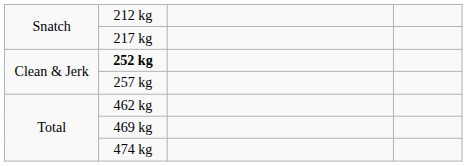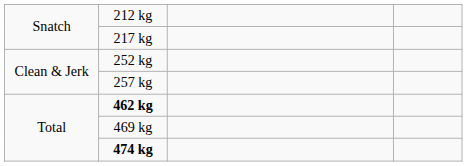(133, 60) bold -> (133, 60) normal
(133, 104) normal -> (133, 104) bold
(133, 149) normal -> (133, 149) bold
